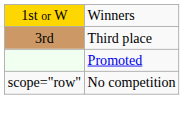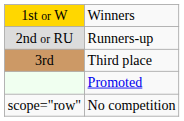+ row: (44, 37)
